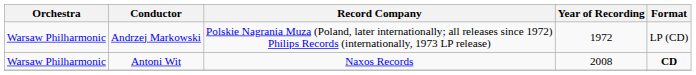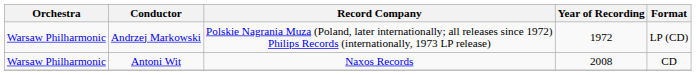(669, 61) bold -> (669, 61) normal
